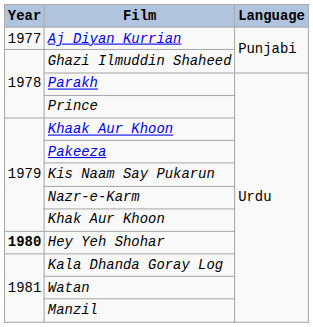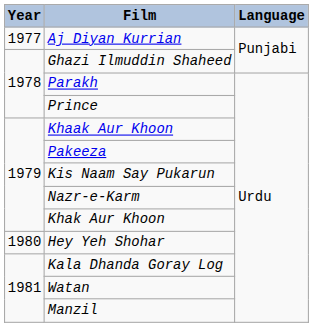(25, 243) bold -> (25, 243) normal
